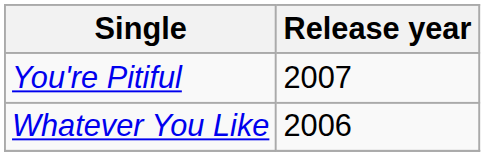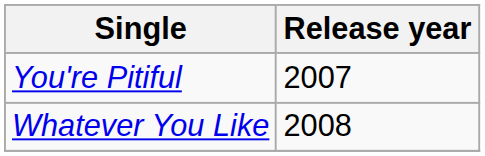(318, 126) 2006 -> (318, 126) 2008
